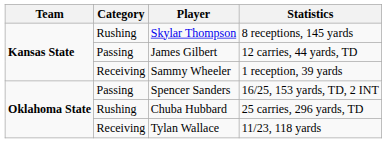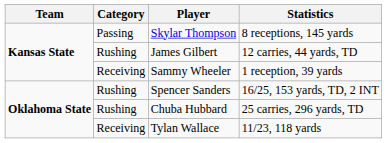(117, 33) Rushing -> (115, 33) Passing
(115, 52) Passing -> (117, 52) Rushing
(115, 90) Passing -> (117, 90) Rushing
